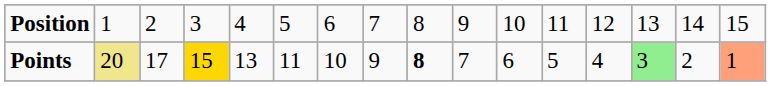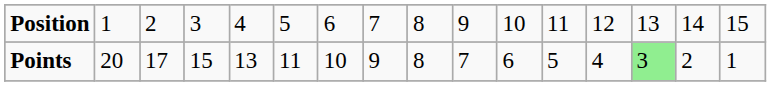(112, 60) khaki background -> (112, 60) no background
(201, 60) gold background -> (201, 60) no background
(419, 60) bold -> (419, 60) normal
(732, 60) lightsalmon background -> (732, 60) no background
